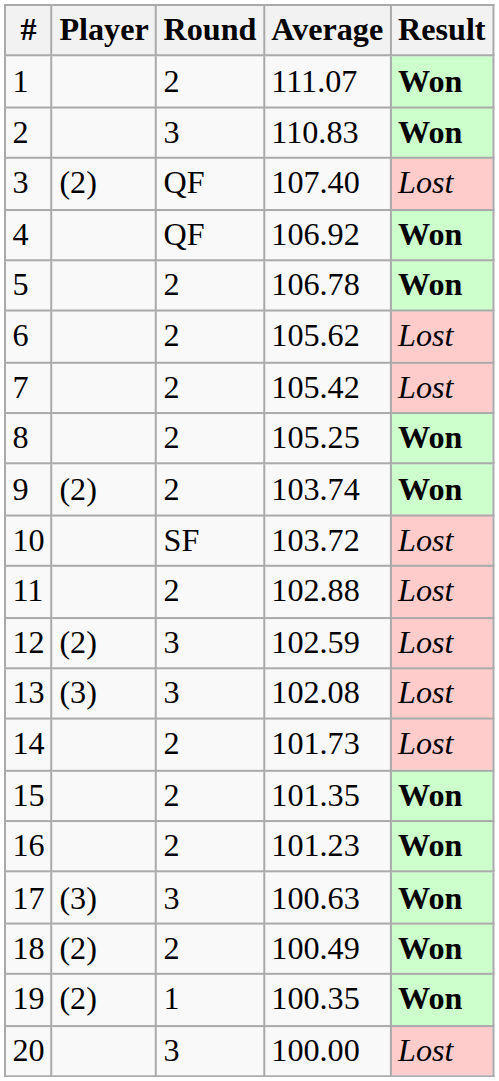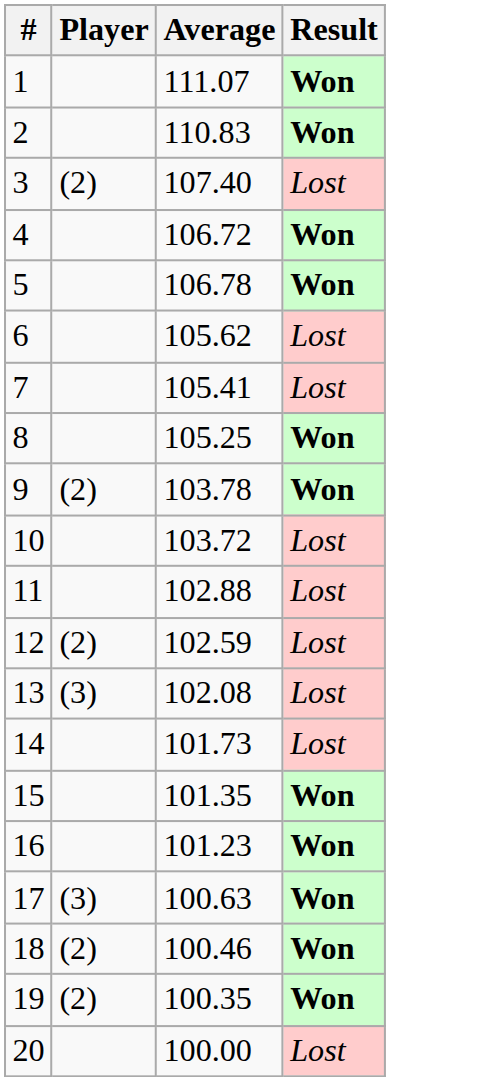- column: (210, 30)
(316, 234) 106.92 -> (208, 234) 106.72
(316, 387) 105.42 -> (208, 387) 105.41
(316, 489) 103.74 -> (208, 489) 103.78
(316, 948) 100.49 -> (208, 948) 100.46
